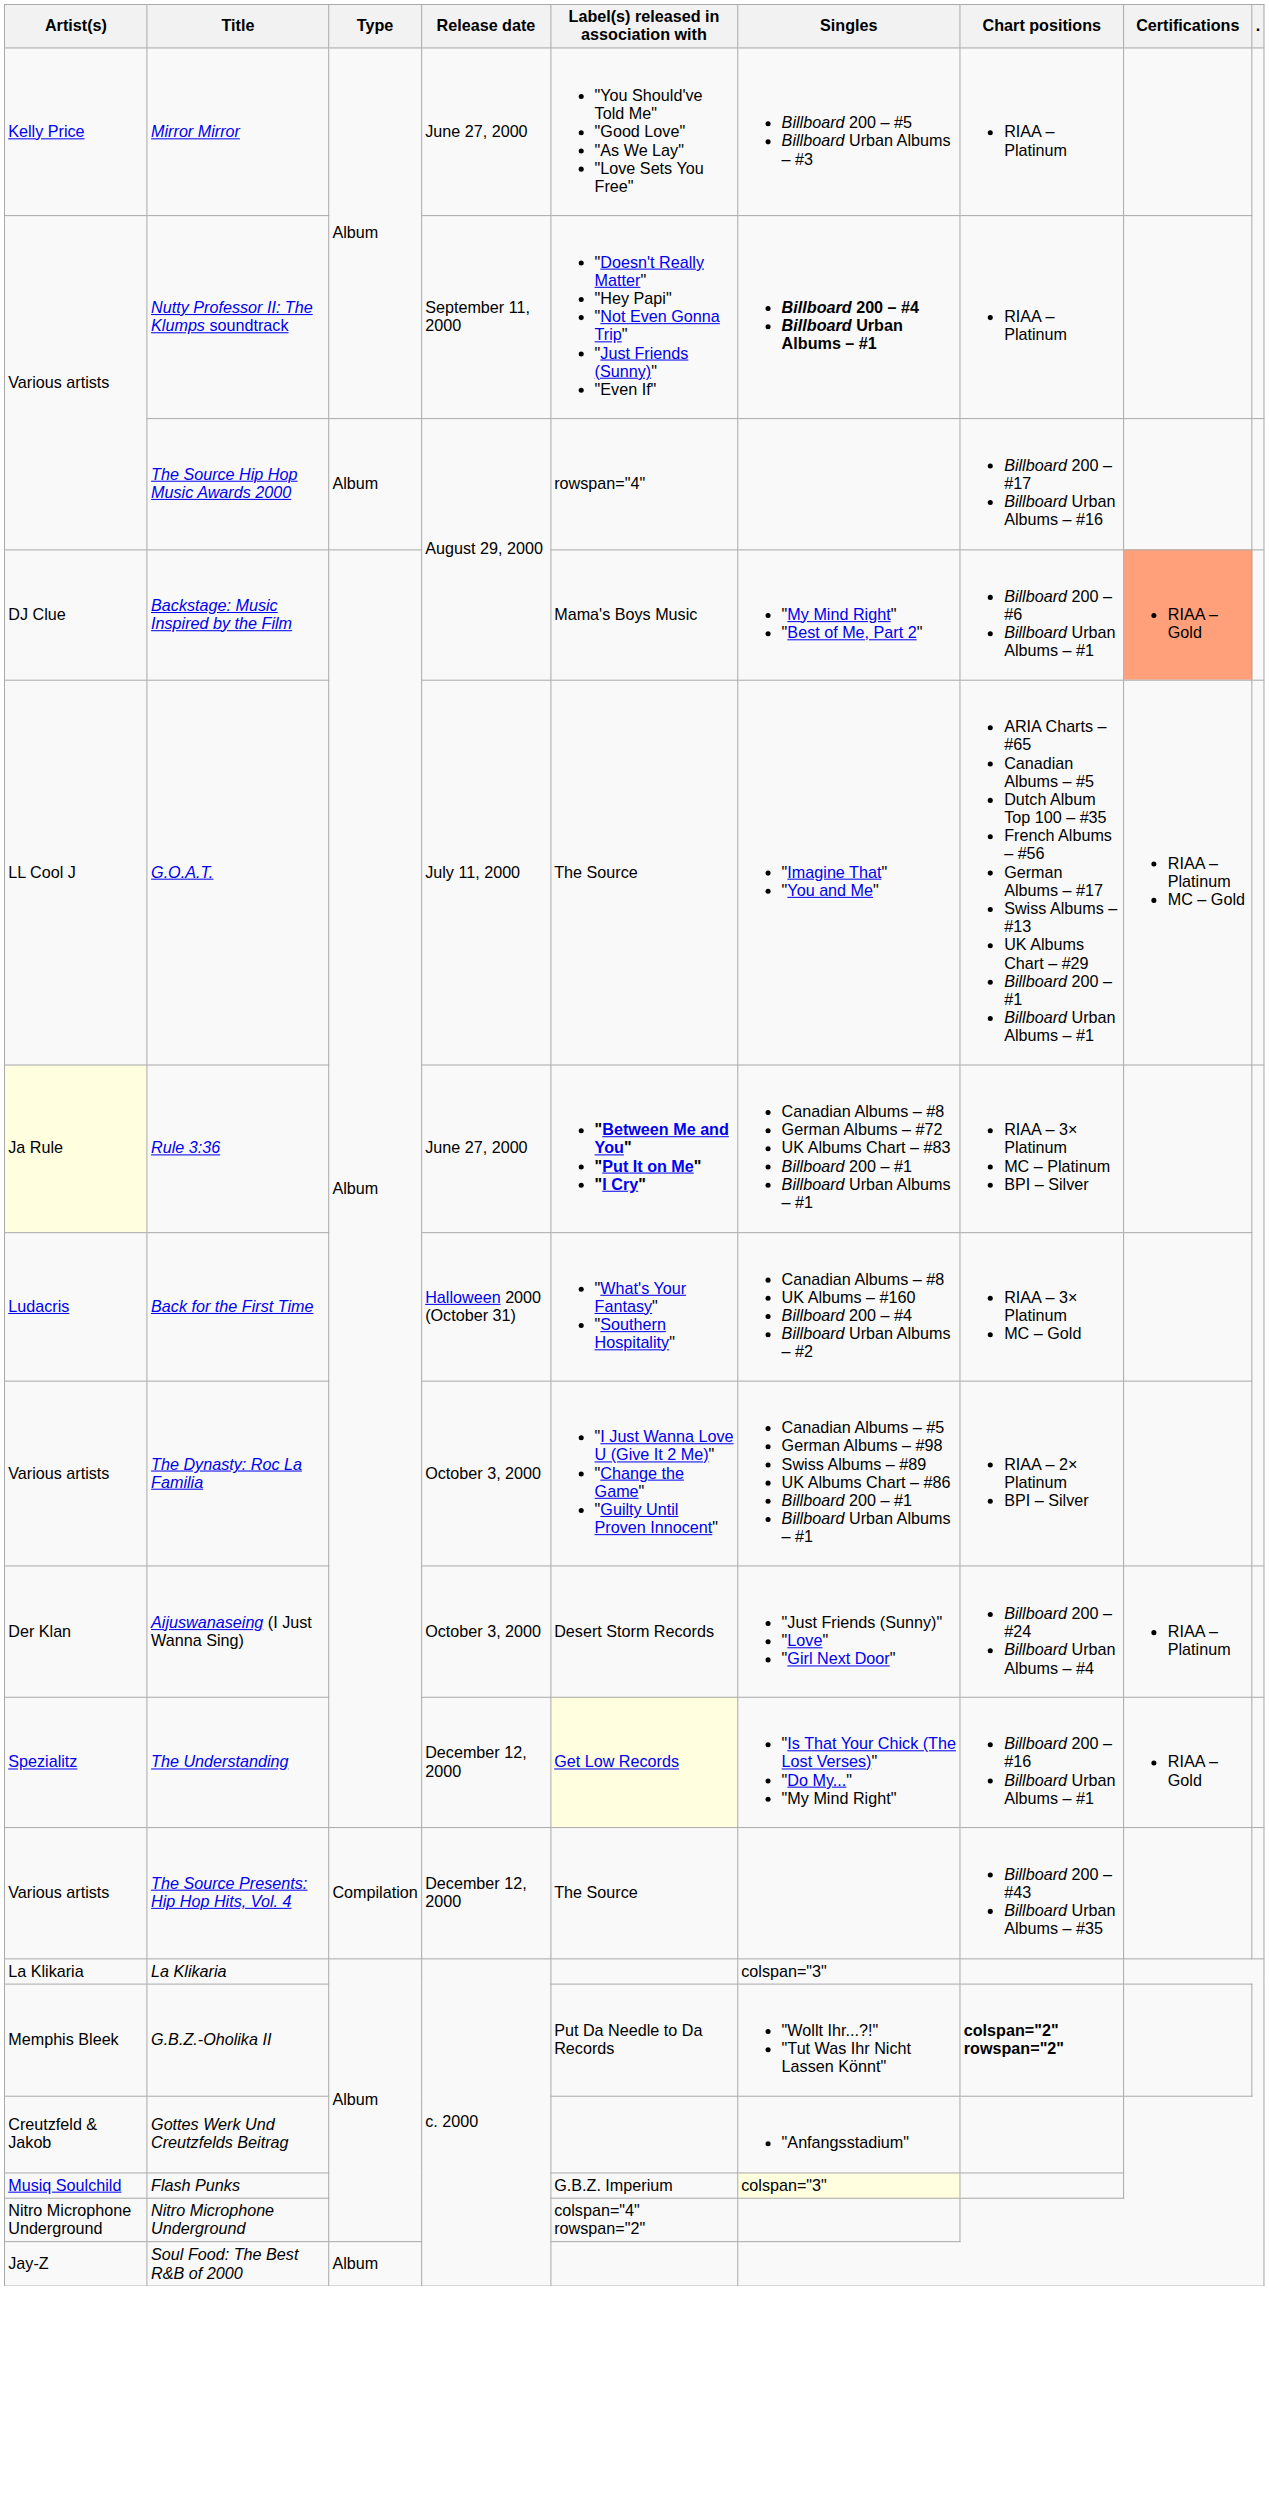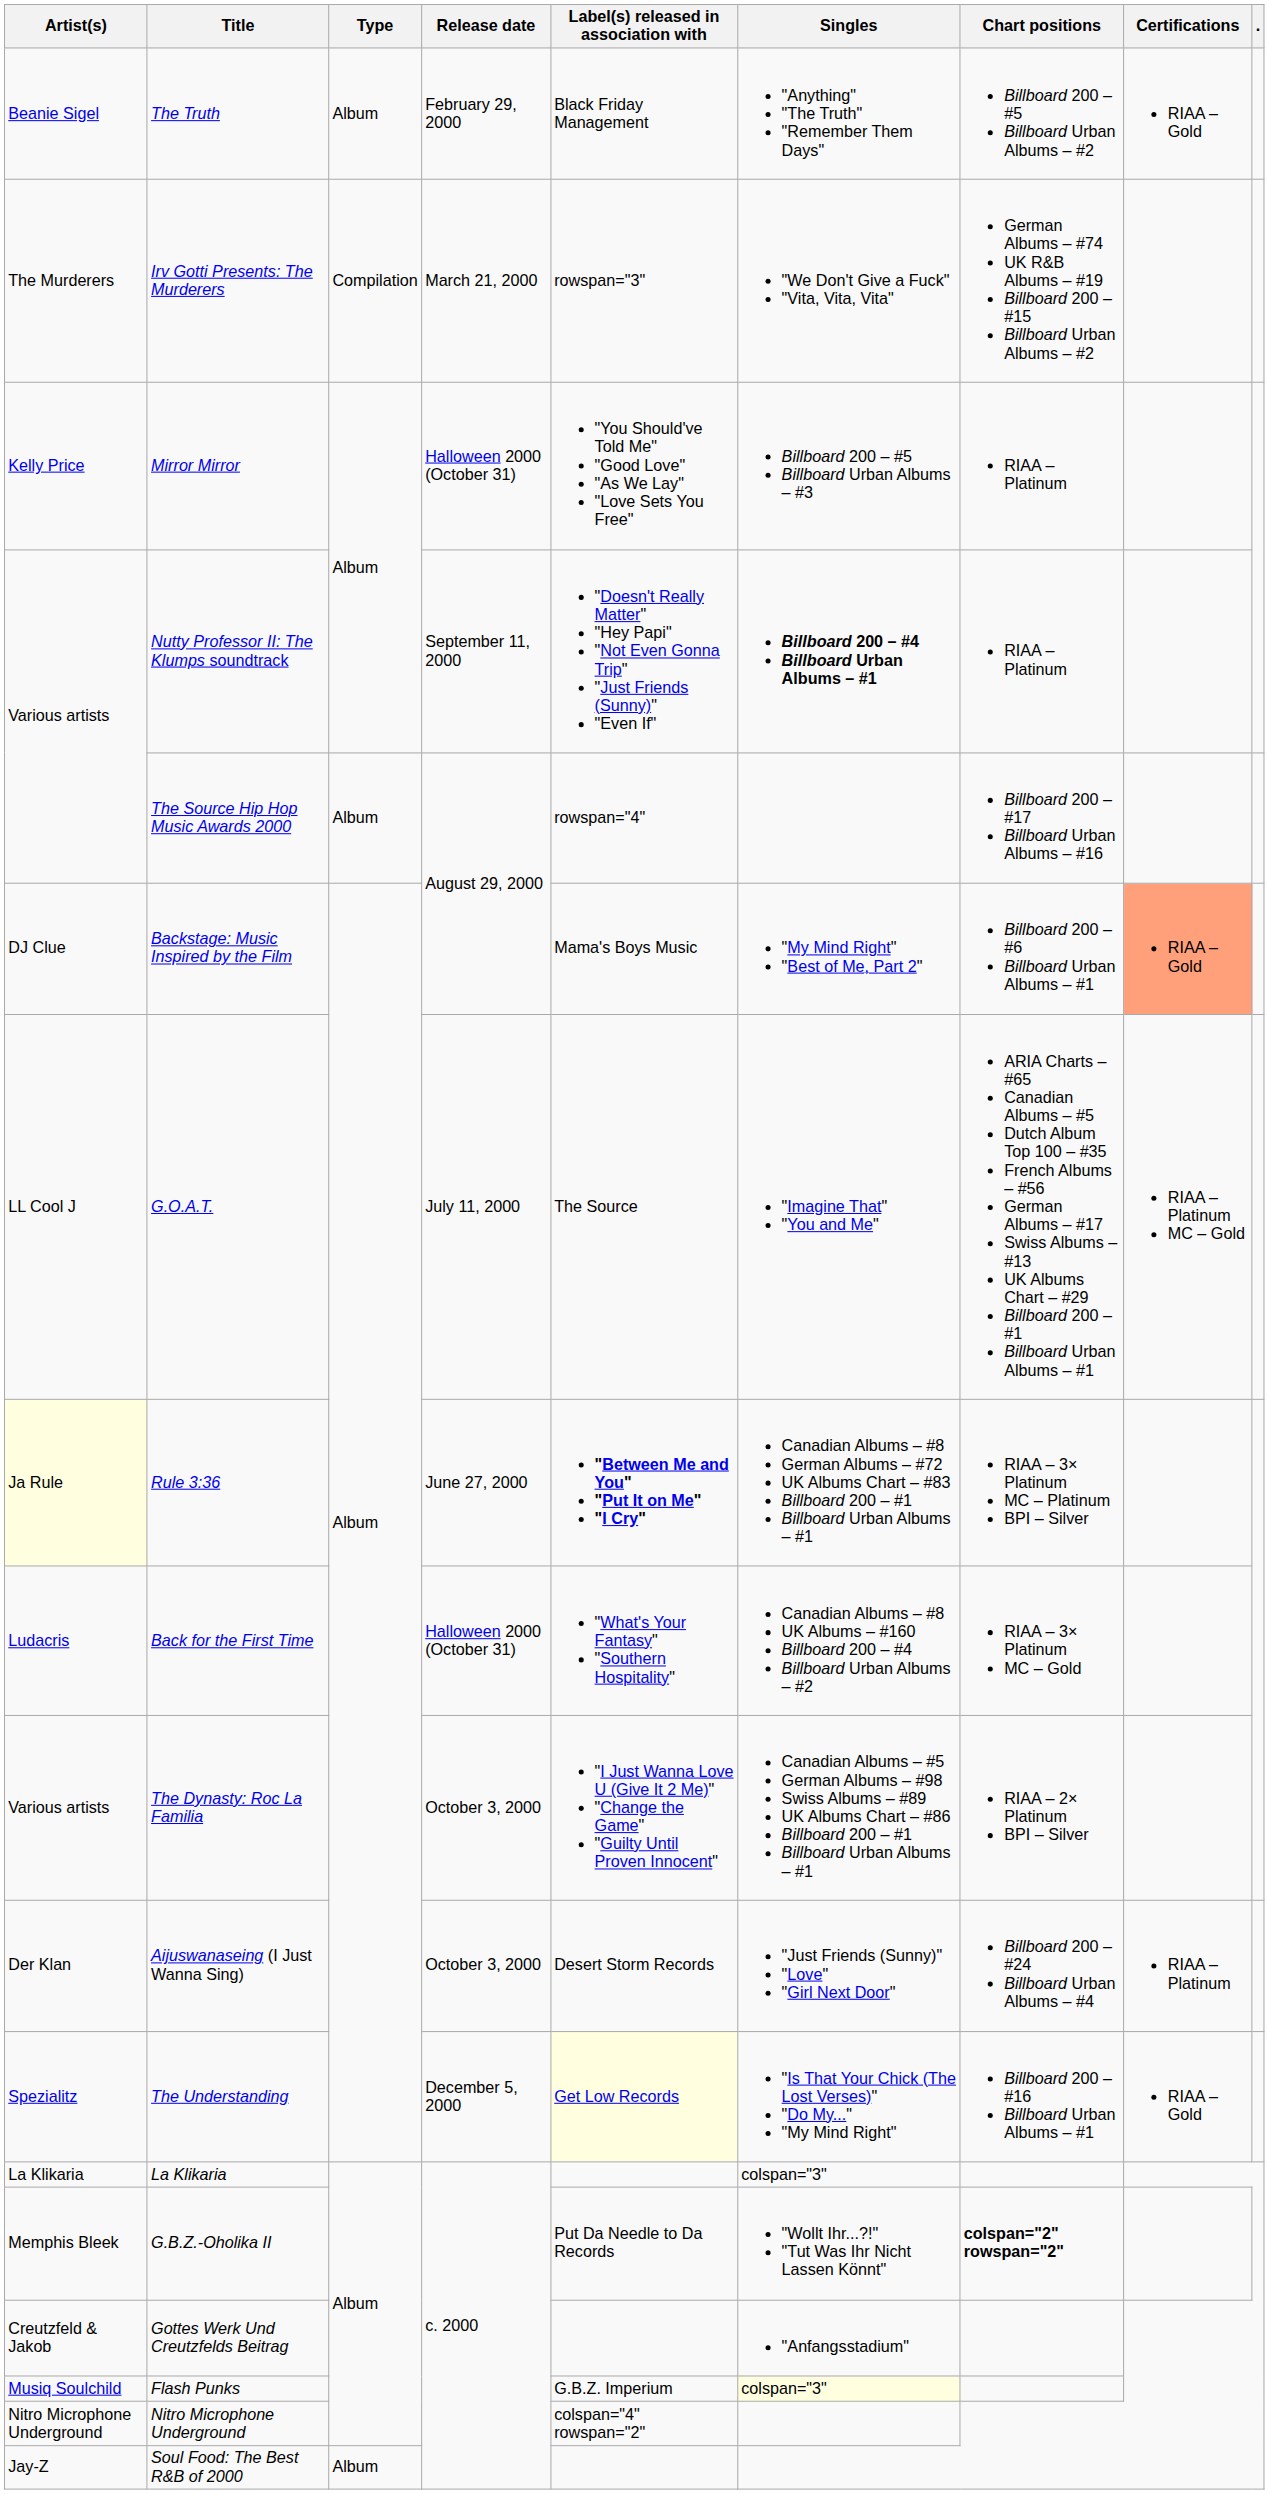+ row: (185, 113)
+ row: (232, 280)
(476, 131) June 27, 2000 -> (483, 465) Halloween 2000 (October 31)
(476, 1762) December 12, 2000 -> (471, 2096) December 5, 2000
- row: (229, 1893)
